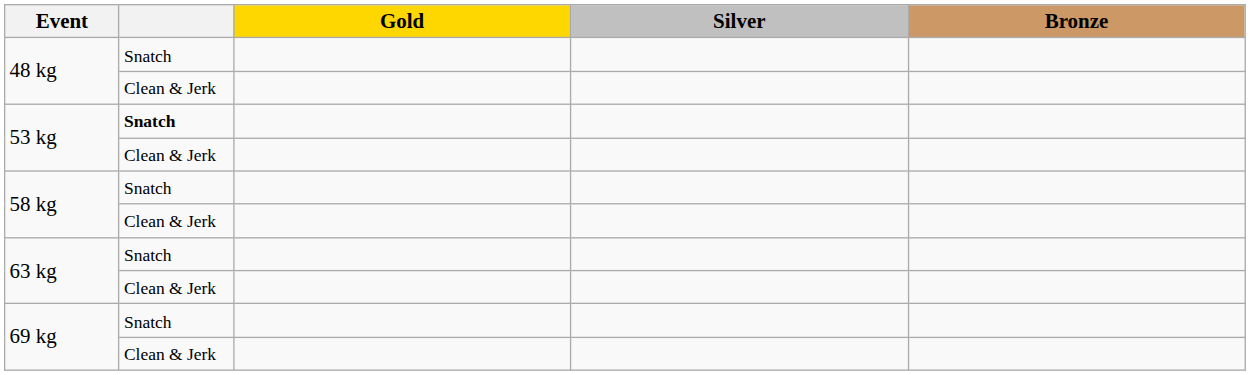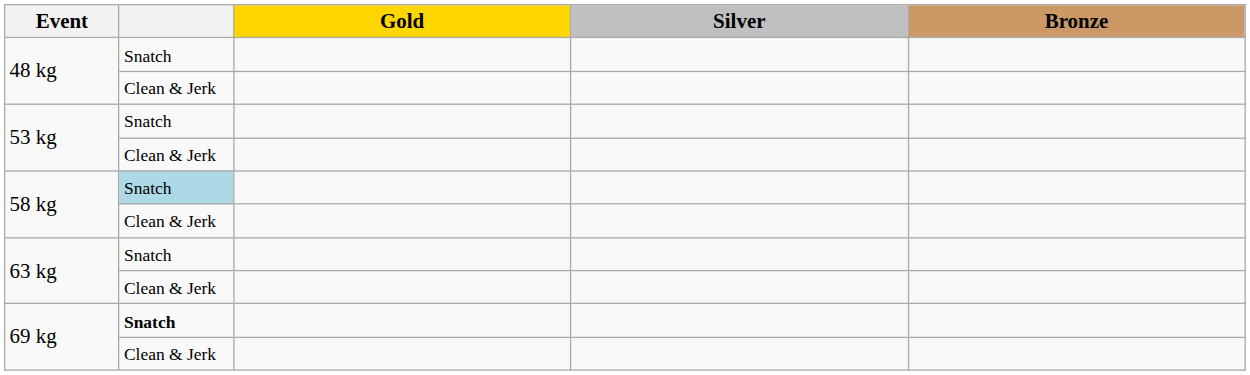(150, 120) bold -> (148, 122) normal
(148, 188) no background -> (148, 188) lightblue background
(148, 321) normal -> (150, 320) bold
